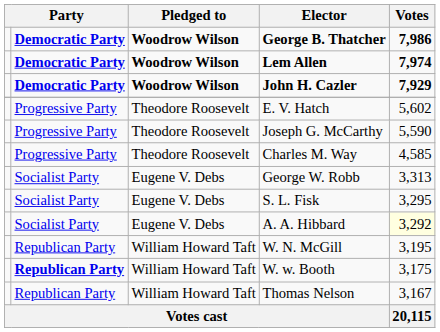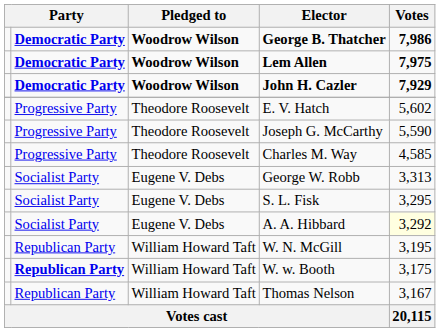(415, 62) 7,974 -> (415, 62) 7,975
